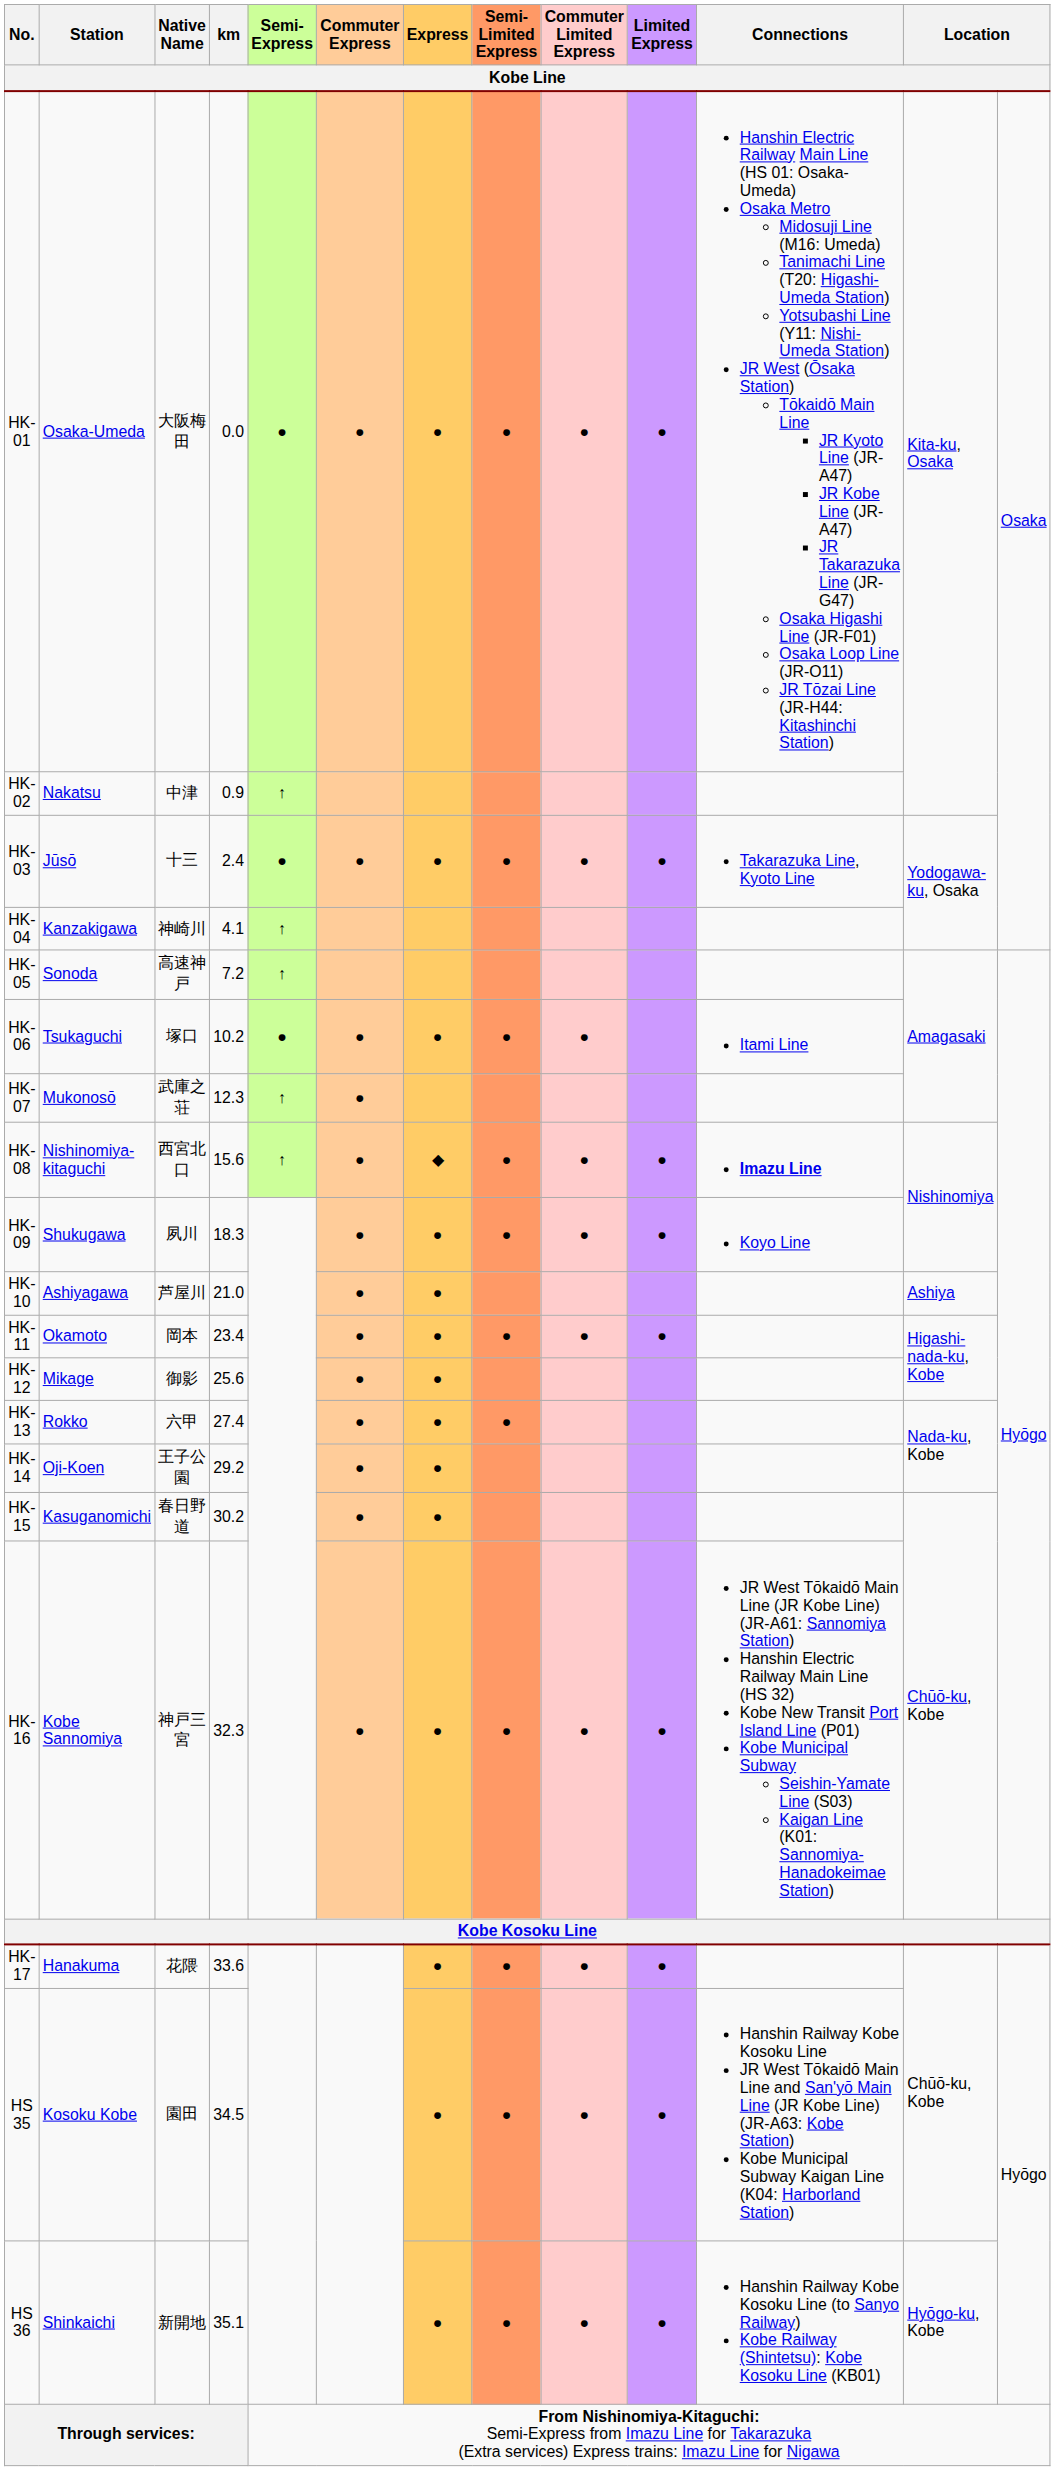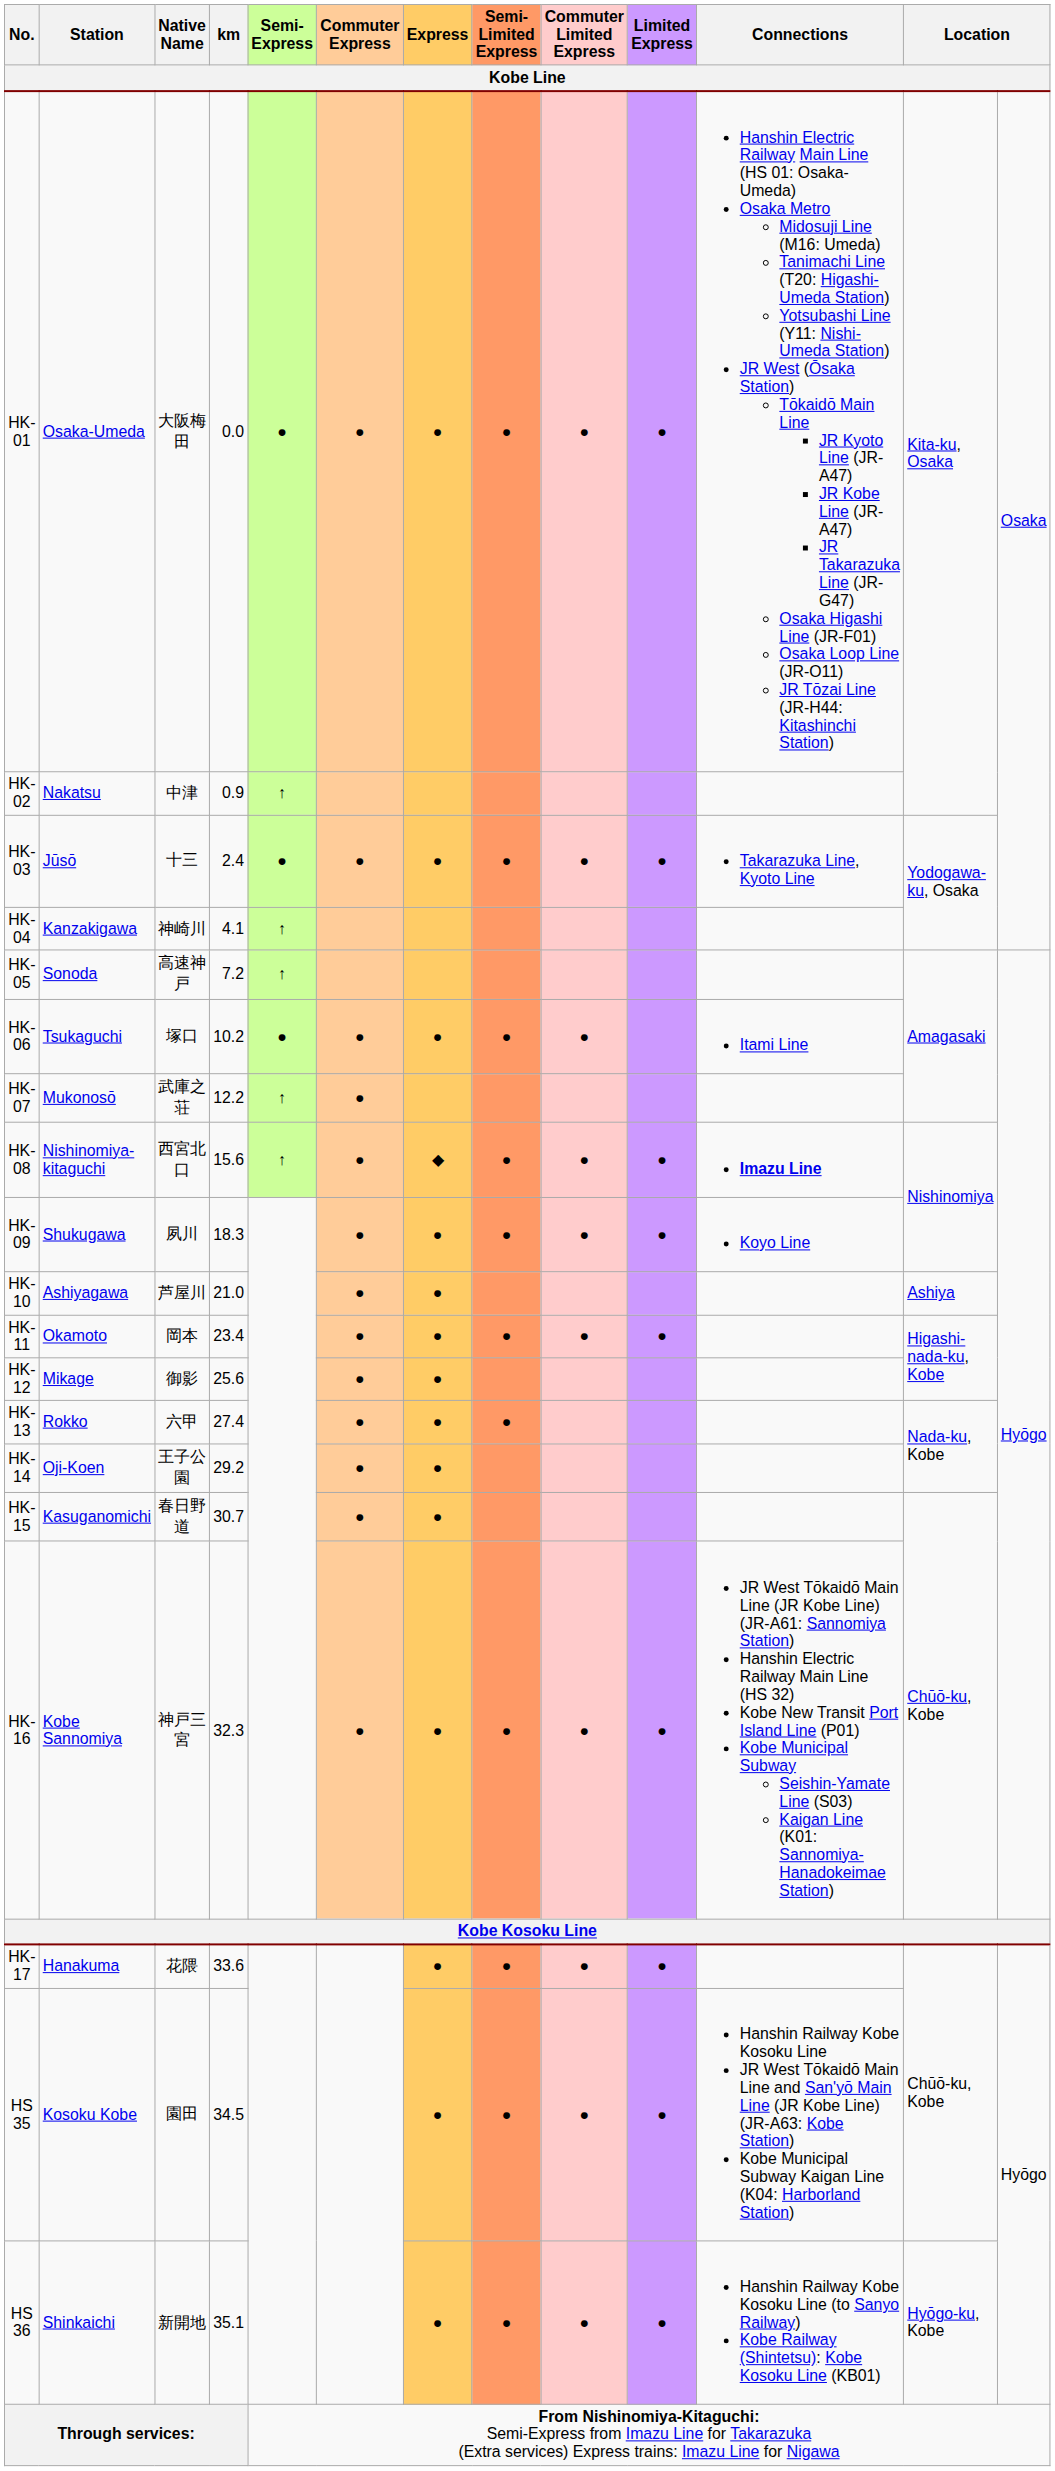(229, 1098) 12.3 -> (229, 1098) 12.2
(229, 1516) 30.2 -> (229, 1516) 30.7
